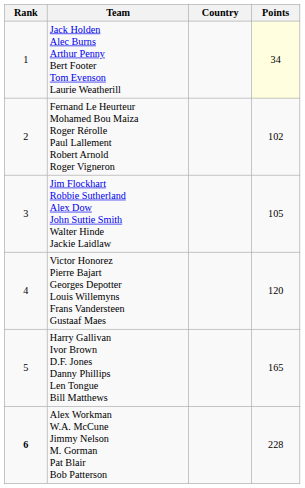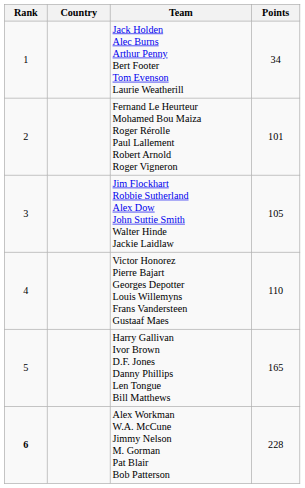columns swapped: (220, 13) <-> (118, 13)
(276, 60) lightyellow background -> (276, 60) no background
(276, 137) 102 -> (276, 137) 101
(276, 291) 120 -> (276, 291) 110
